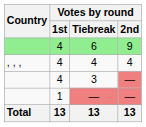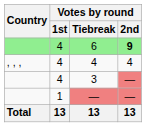(130, 46) normal -> (130, 46) bold
